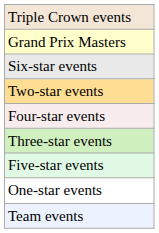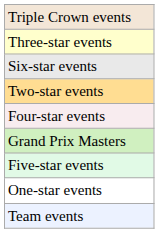(67, 41) Grand Prix Masters -> (60, 41) Three-star events
(60, 141) Three-star events -> (67, 141) Grand Prix Masters
